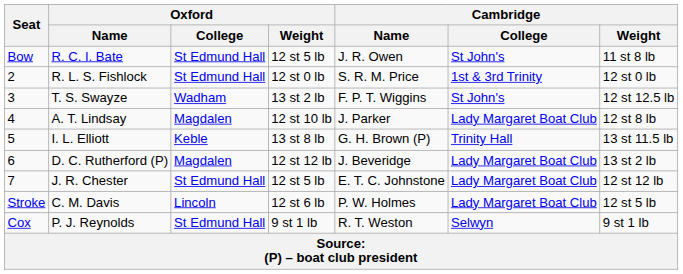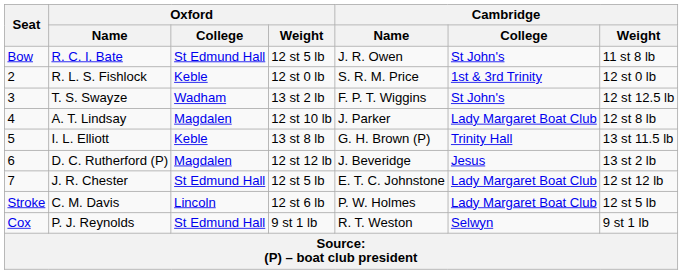(220, 77) St Edmund Hall -> (191, 77) Keble
(524, 160) Lady Margaret Boat Club -> (468, 160) Jesus
